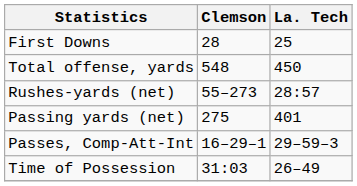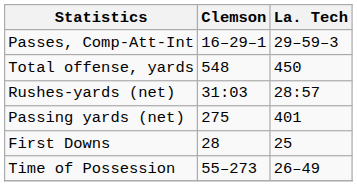rows swapped: (59, 42) <-> (101, 143)
(229, 93) 55–273 -> (225, 93) 31:03
(225, 168) 31:03 -> (229, 168) 55–273
